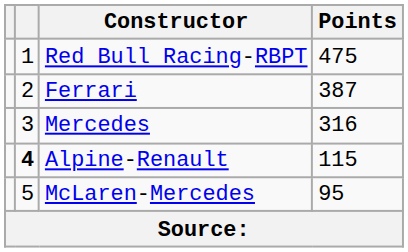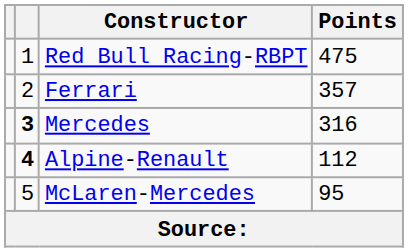(338, 91) 387 -> (338, 91) 357
(28, 126) normal -> (28, 126) bold
(338, 160) 115 -> (338, 160) 112
